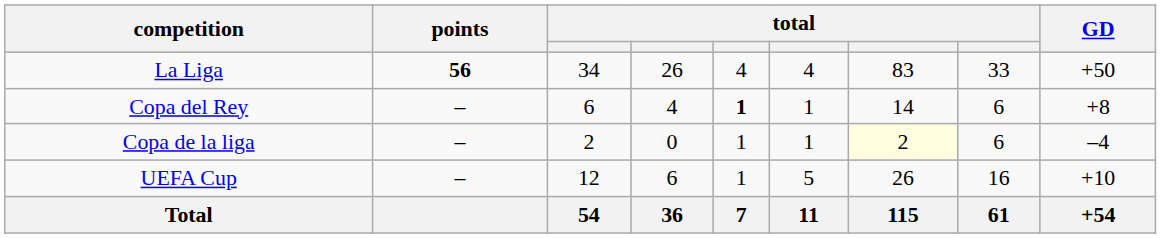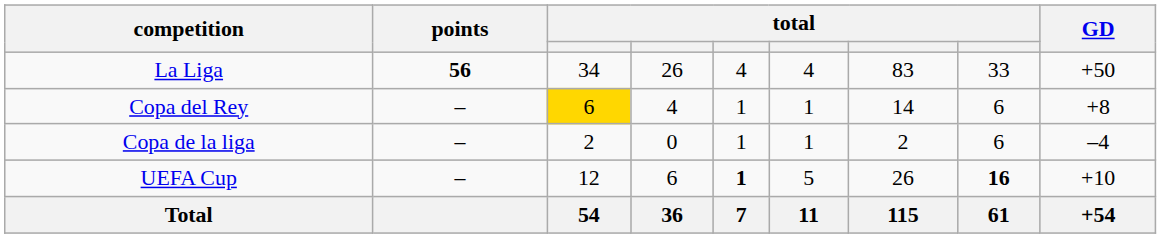(589, 105) no background -> (589, 105) gold background
(741, 105) bold -> (741, 105) normal
(903, 141) lightyellow background -> (903, 141) no background
(741, 178) normal -> (741, 178) bold
(999, 178) normal -> (999, 178) bold
